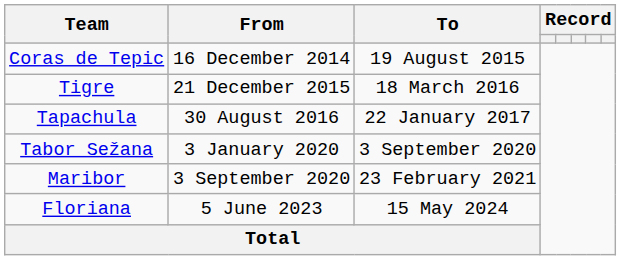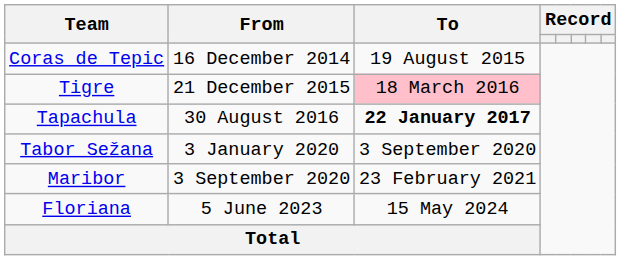(448, 89) no background -> (448, 89) pink background
(448, 119) normal -> (448, 119) bold
